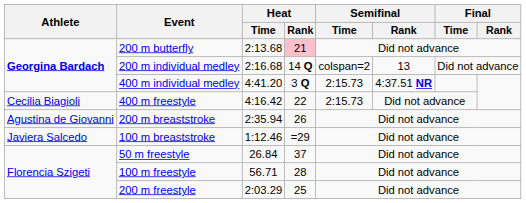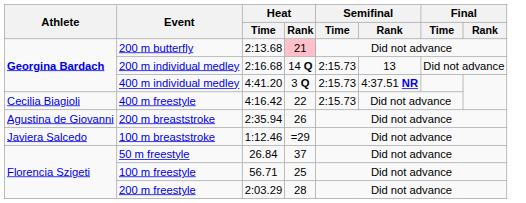(344, 66) colspan=2 -> (337, 66) 2:15.73
(300, 172) 28 -> (300, 172) 25
(300, 190) 25 -> (300, 190) 28
